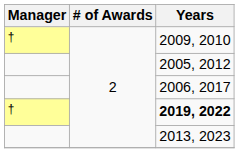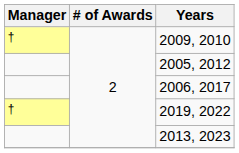(195, 111) bold -> (195, 111) normal
